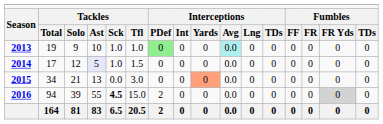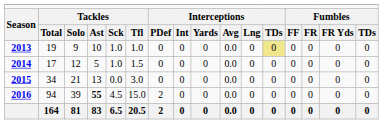(161, 48) lightgreen background -> (161, 48) no background
(231, 48) paleturquoise background -> (231, 48) no background
(274, 48) no background -> (274, 48) khaki background
(97, 64) lavender background -> (97, 64) no background
(205, 79) lightsalmon background -> (205, 79) no background
(97, 95) normal -> (97, 95) bold
(116, 95) bold -> (116, 95) normal
(338, 95) lightgrey background -> (338, 95) no background
